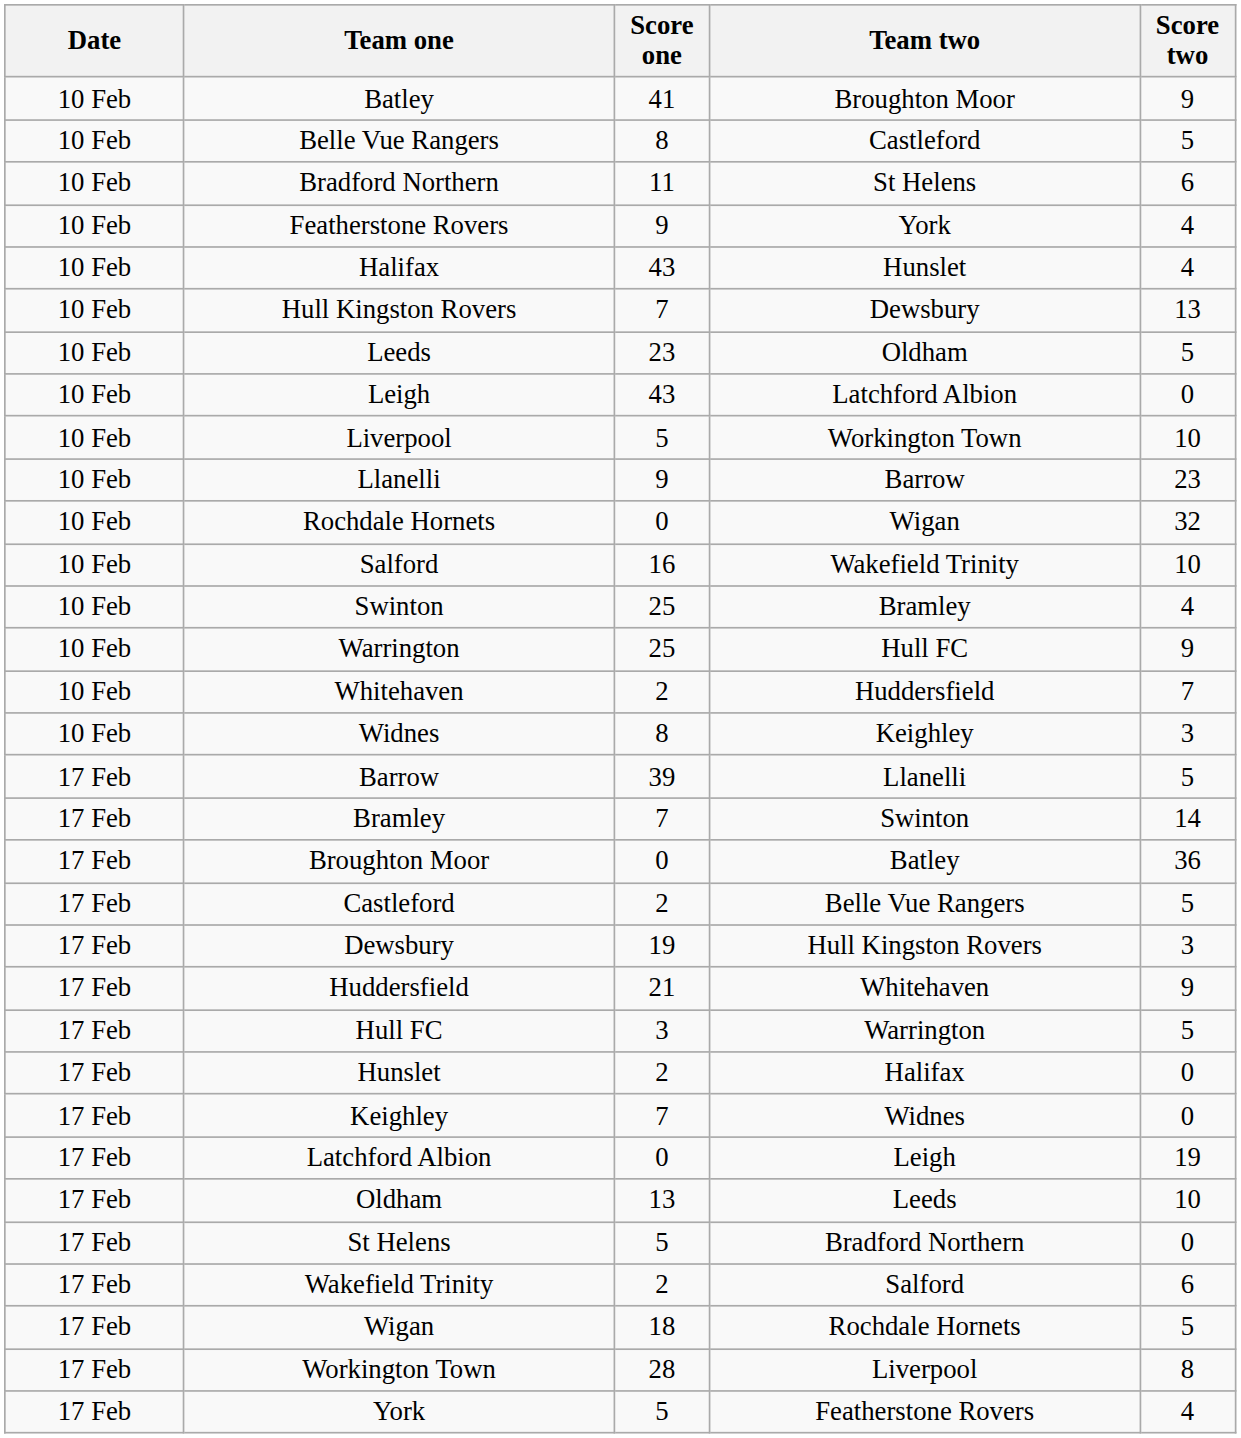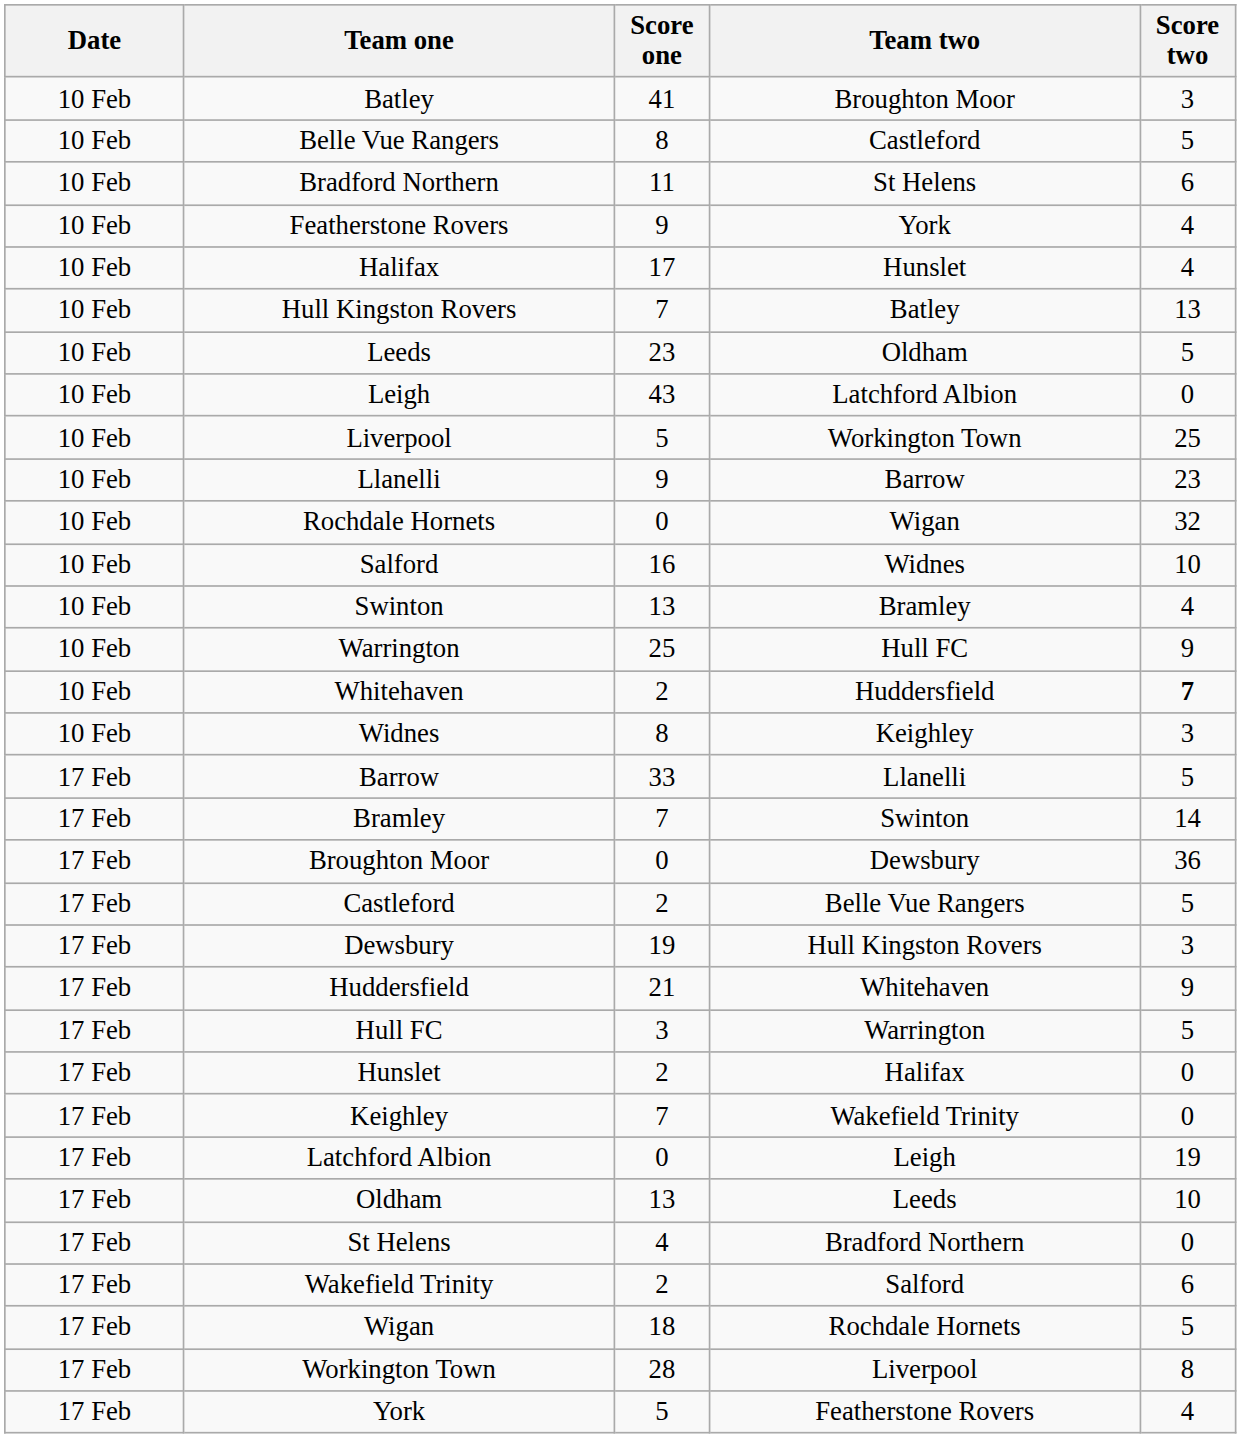(1188, 98) 9 -> (1188, 98) 3
(662, 267) 43 -> (662, 267) 17
(925, 310) Dewsbury -> (925, 310) Batley
(1188, 437) 10 -> (1188, 437) 25
(925, 564) Wakefield Trinity -> (925, 564) Widnes
(662, 606) 25 -> (662, 606) 13
(1188, 691) normal -> (1188, 691) bold
(662, 776) 39 -> (662, 776) 33
(925, 860) Batley -> (925, 860) Dewsbury
(925, 1115) Widnes -> (925, 1115) Wakefield Trinity
(662, 1242) 5 -> (662, 1242) 4
